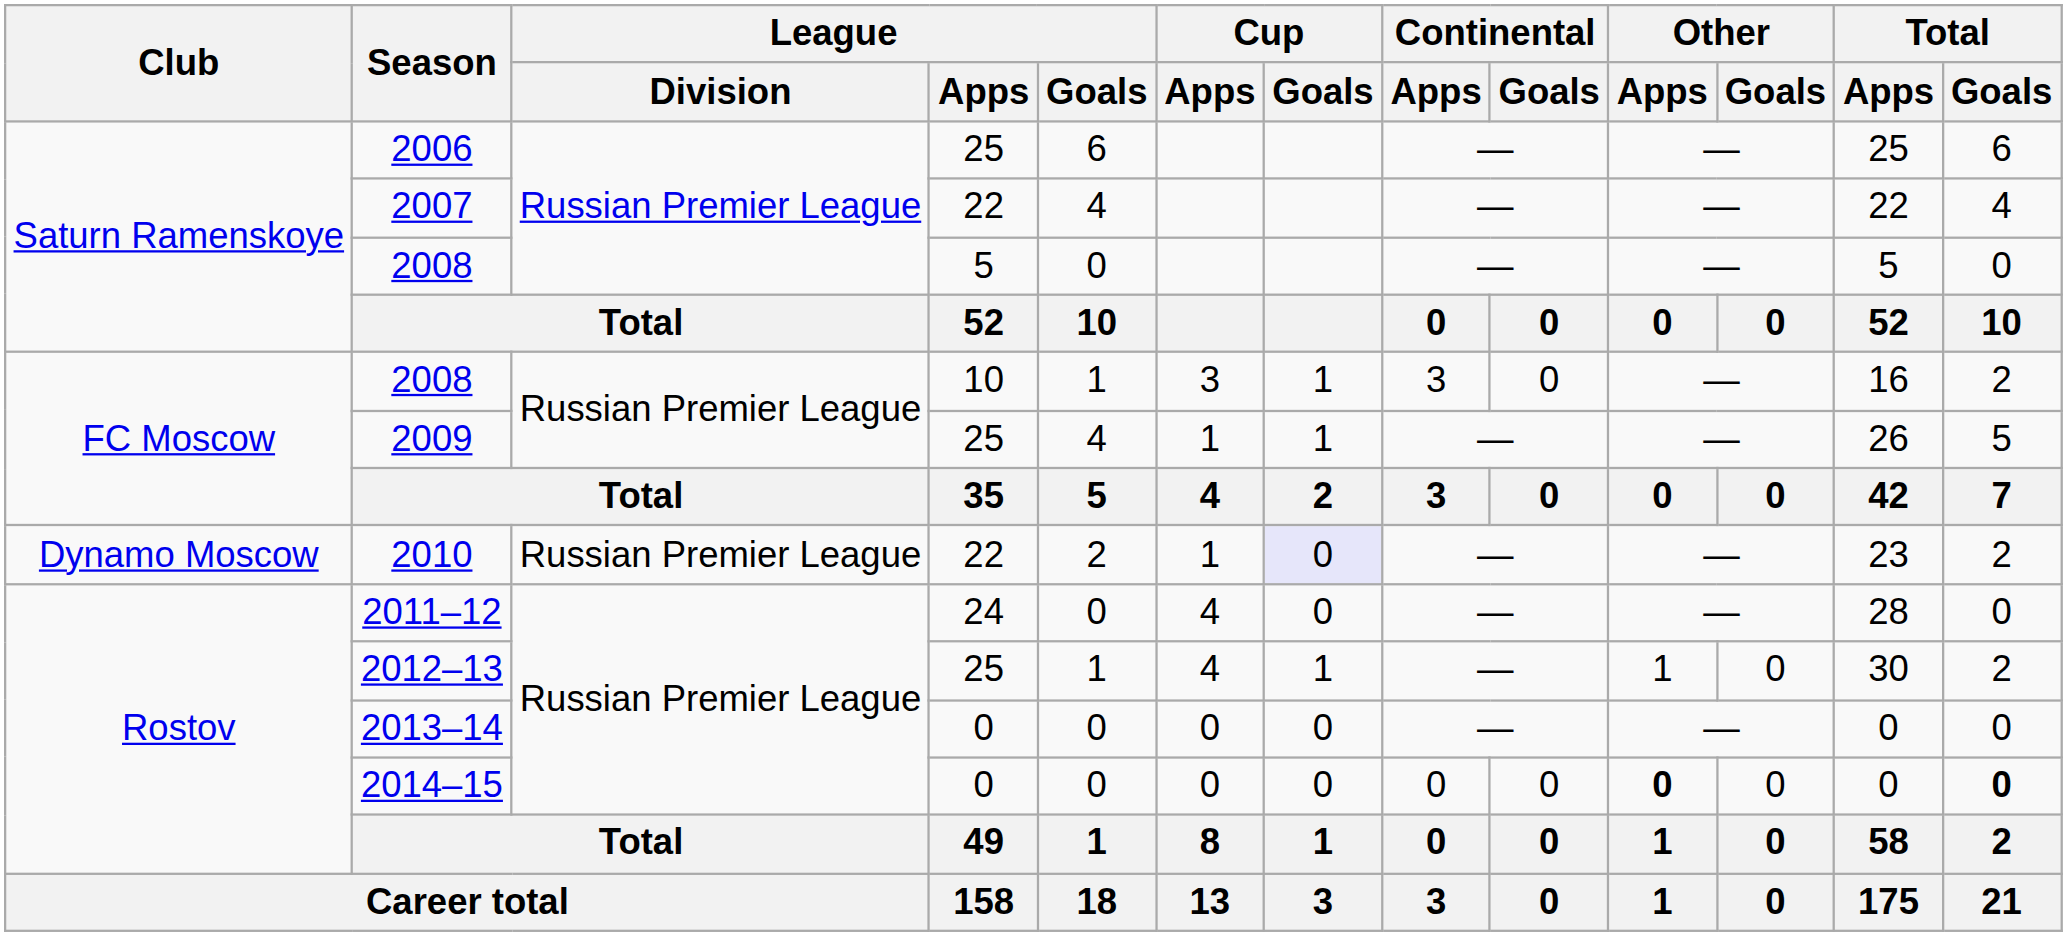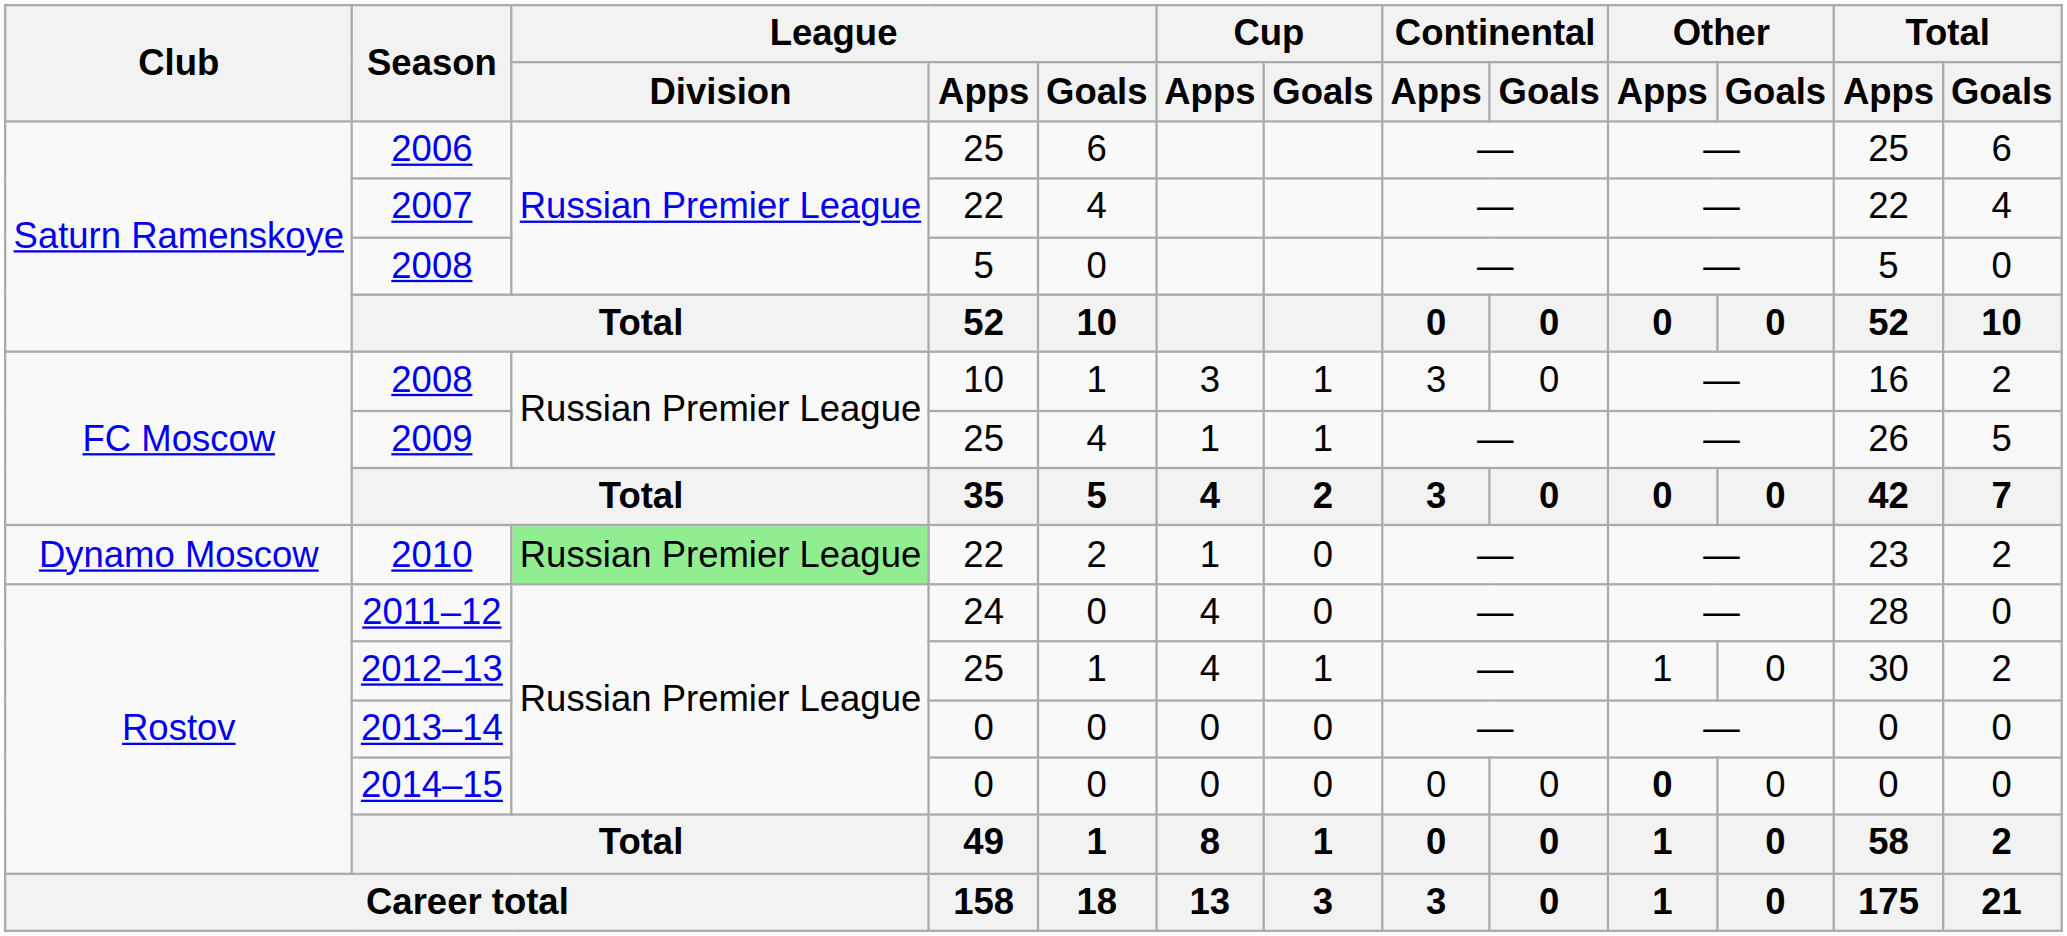(720, 554) no background -> (720, 554) lightgreen background
(1323, 554) lavender background -> (1323, 554) no background
(2002, 785) bold -> (2002, 785) normal
